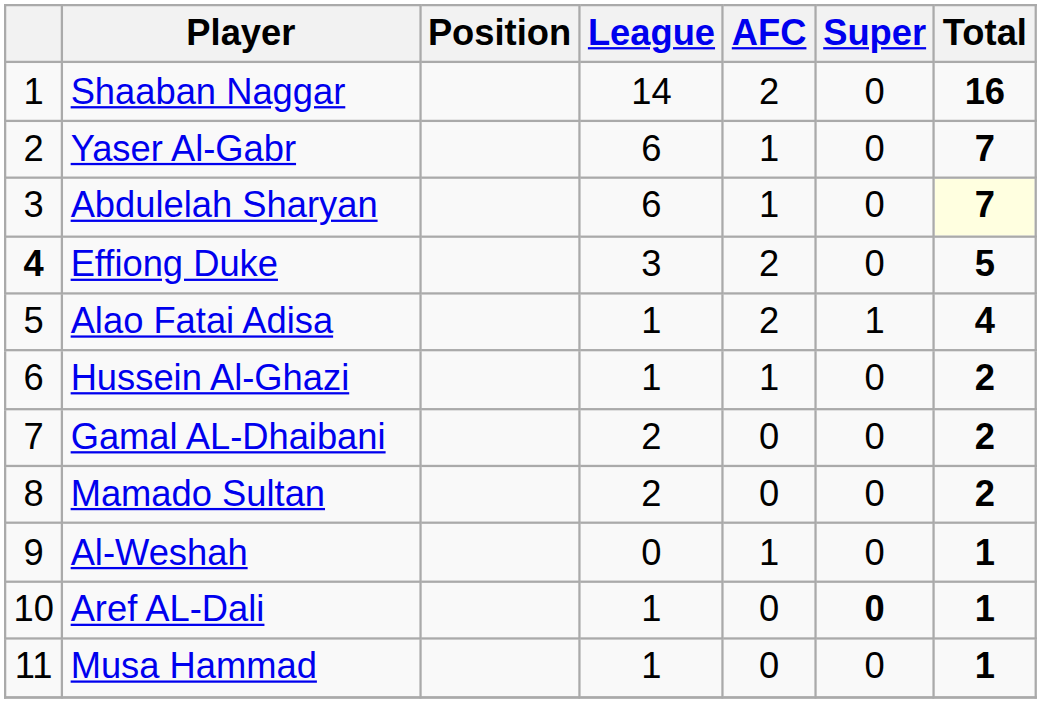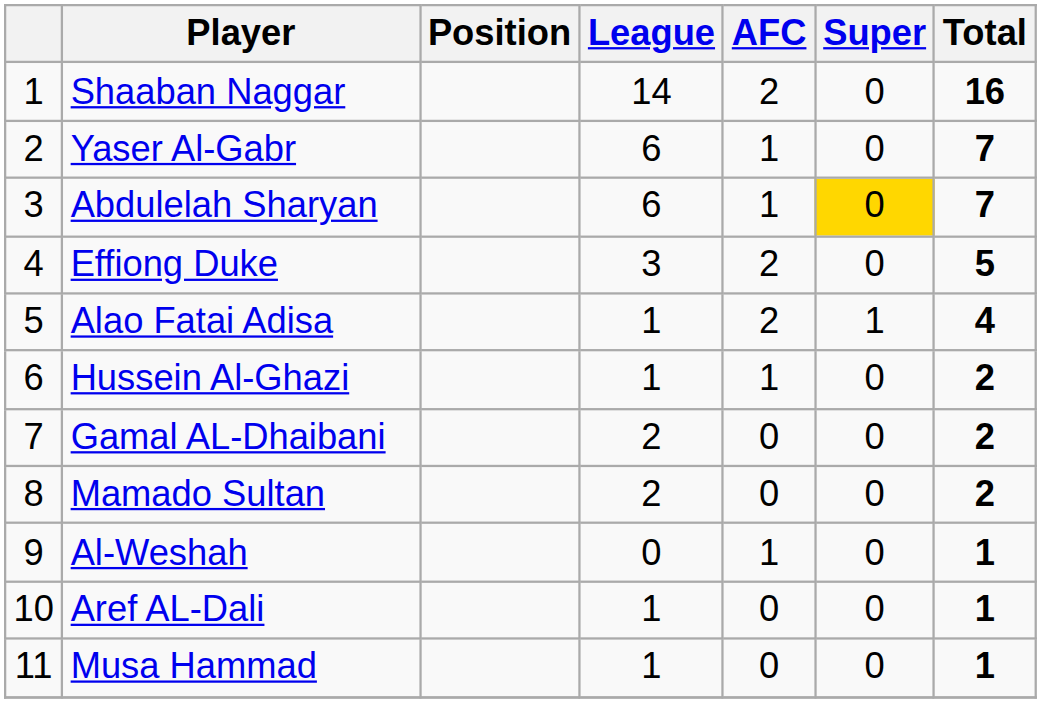(875, 206) no background -> (875, 206) gold background
(985, 206) lightyellow background -> (985, 206) no background
(34, 263) bold -> (34, 263) normal
(875, 609) bold -> (875, 609) normal
